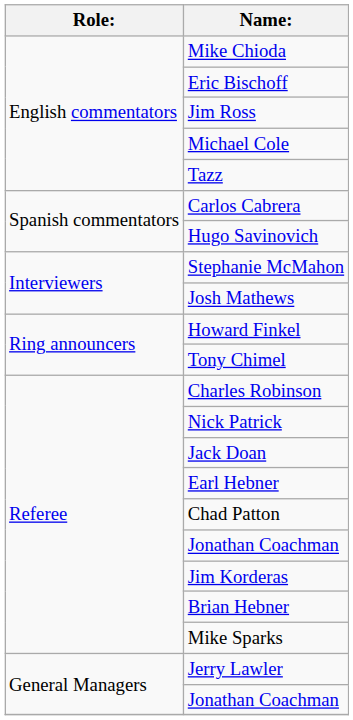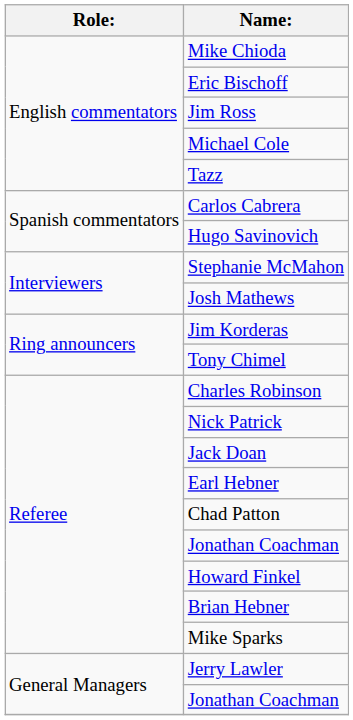(244, 329) Howard Finkel -> (238, 329) Jim Korderas
(238, 576) Jim Korderas -> (244, 576) Howard Finkel
